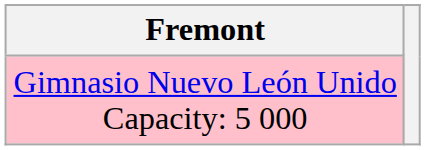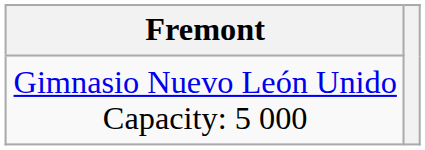(205, 99) pink background -> (205, 99) no background
